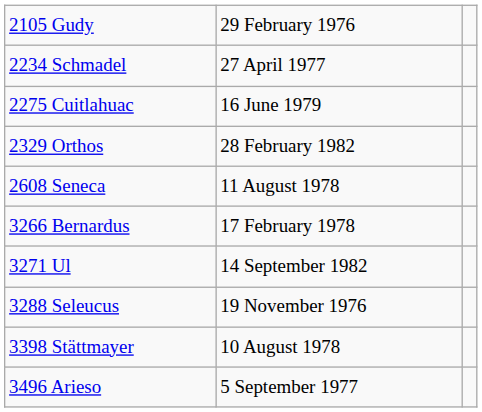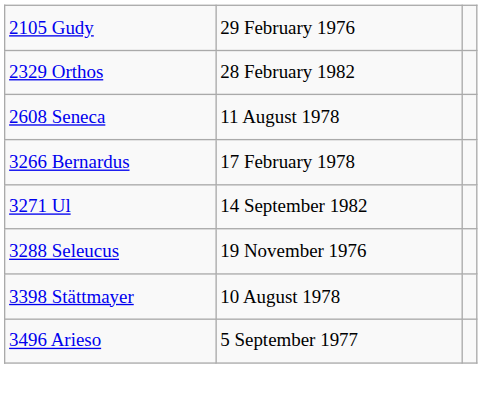- row: (68, 65)
- row: (71, 105)
